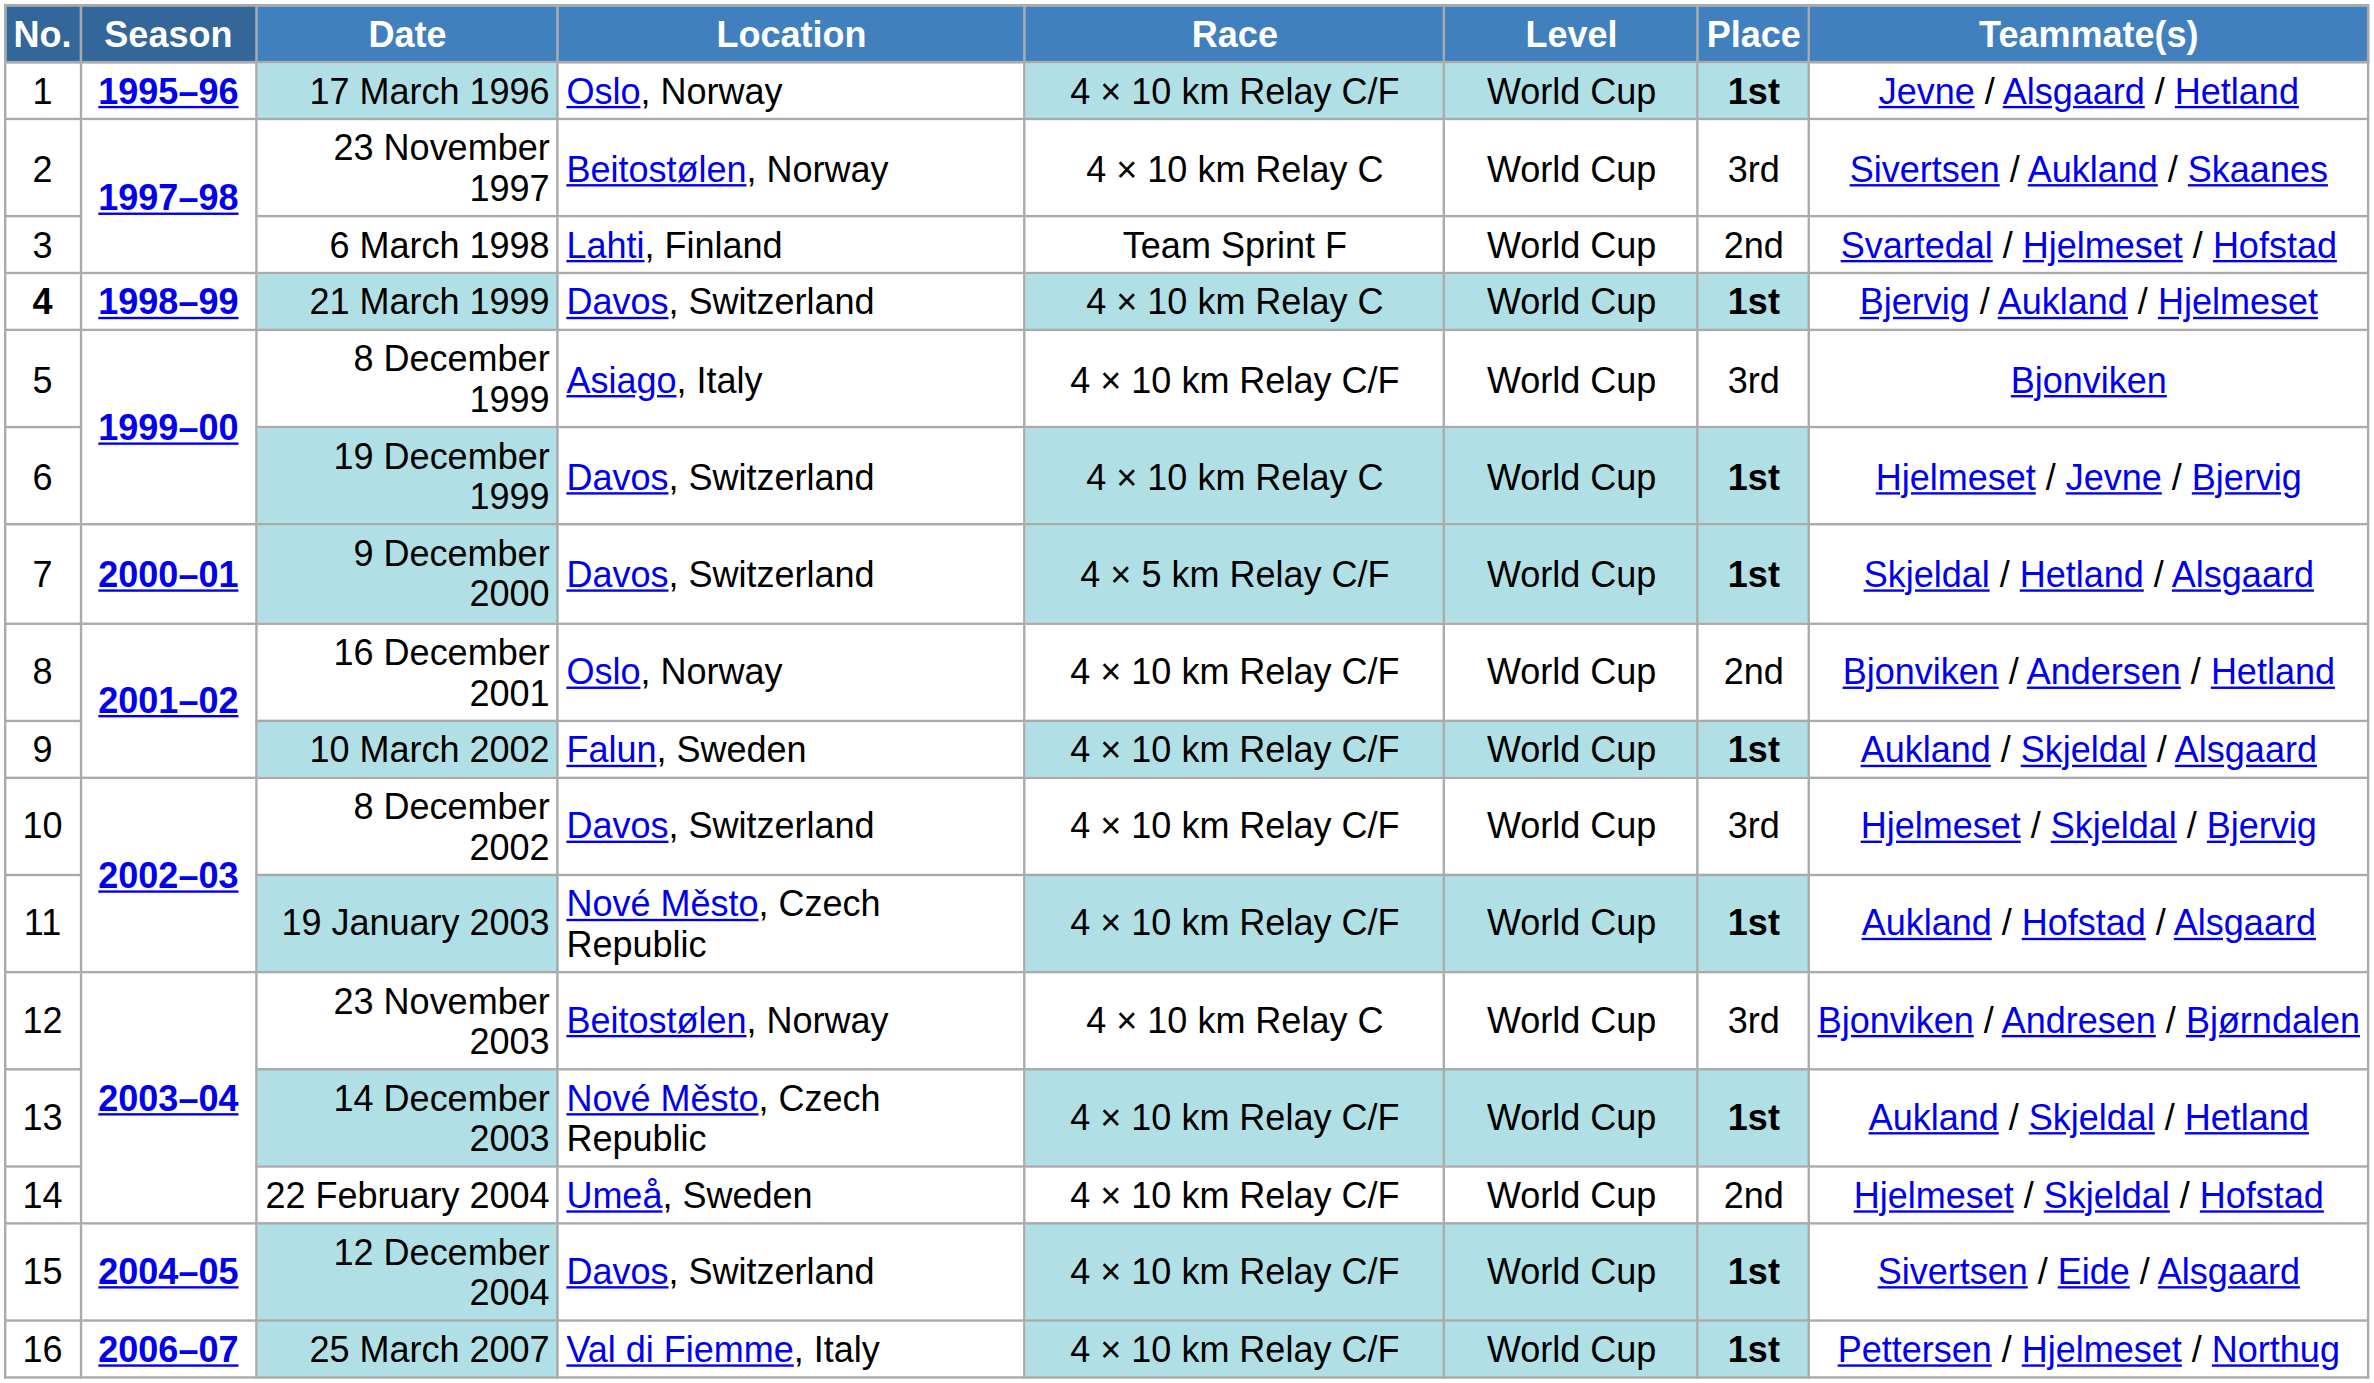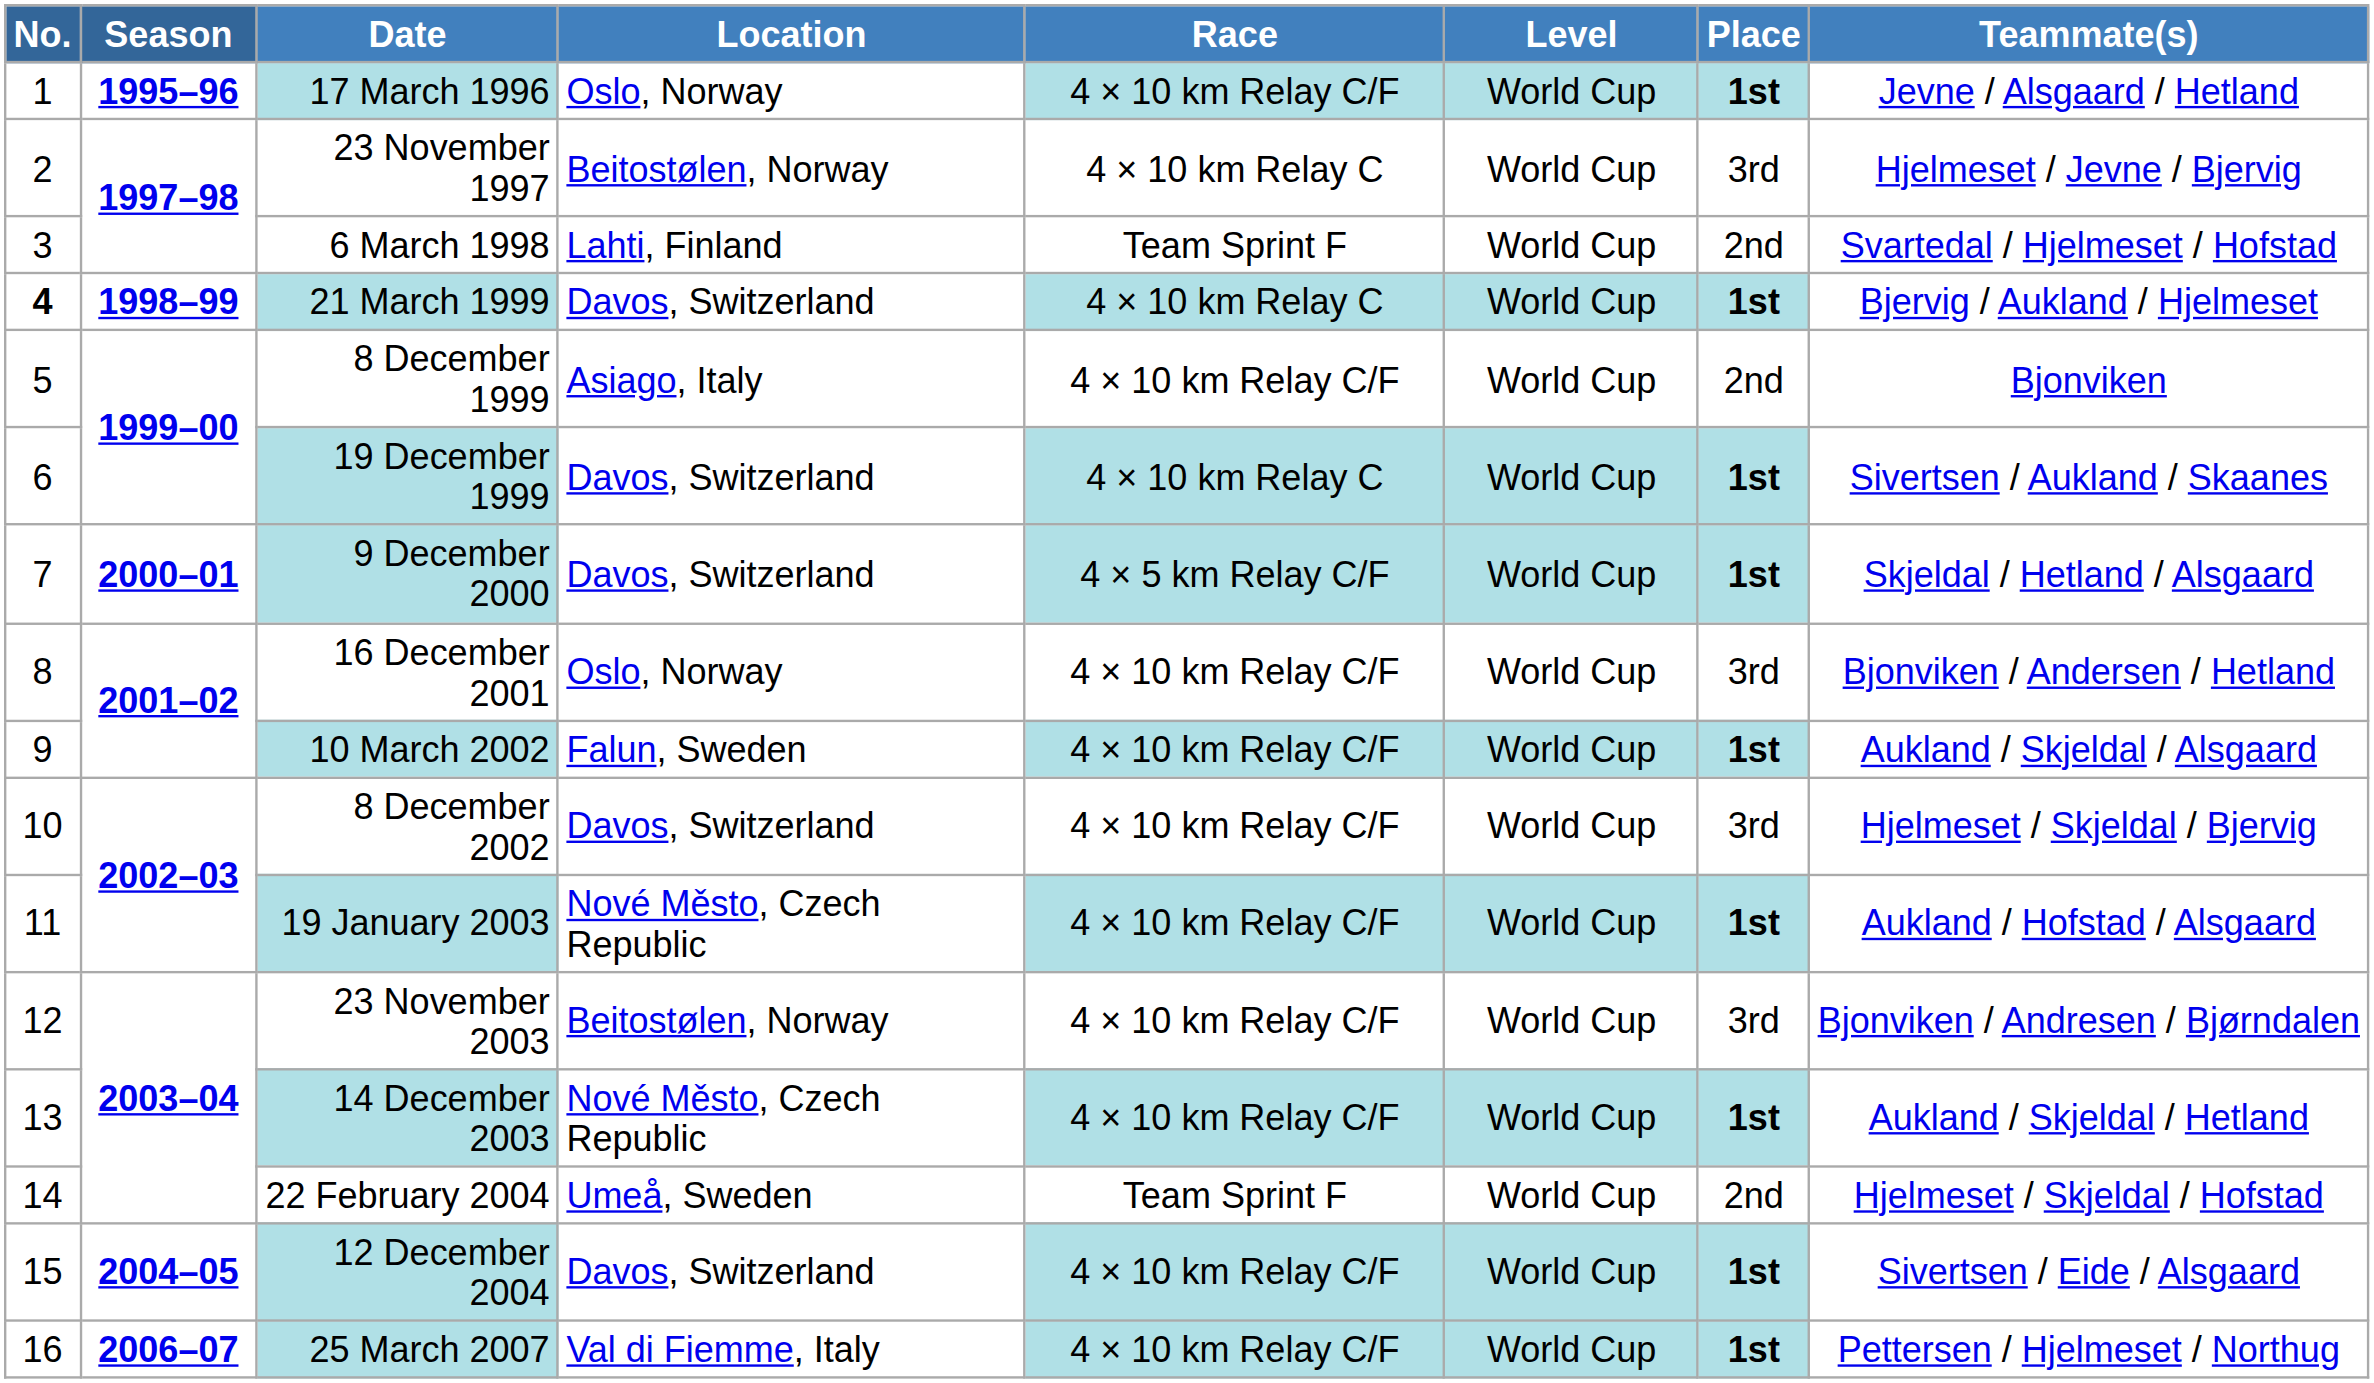(2089, 168) Sivertsen / Aukland / Skaanes -> (2089, 168) Hjelmeset / Jevne / Bjervig
(1754, 379) 3rd -> (1754, 379) 2nd
(2089, 477) Hjelmeset / Jevne / Bjervig -> (2089, 477) Sivertsen / Aukland / Skaanes
(1754, 671) 2nd -> (1754, 671) 3rd
(1235, 1020) 4 × 10 km Relay C -> (1235, 1020) 4 × 10 km Relay C/F
(1235, 1195) 4 × 10 km Relay C/F -> (1235, 1195) Team Sprint F
